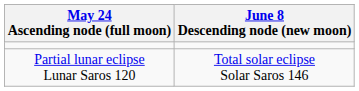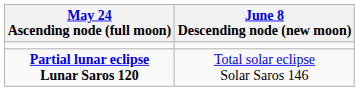(89, 67) normal -> (89, 67) bold
